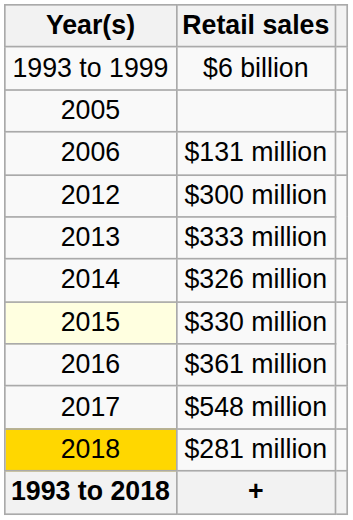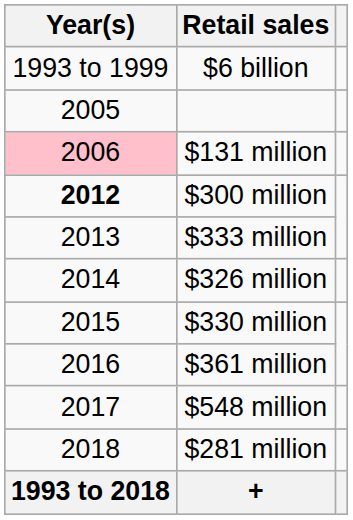(90, 152) no background -> (90, 152) pink background
(90, 195) normal -> (90, 195) bold
(90, 322) lightyellow background -> (90, 322) no background
(90, 449) gold background -> (90, 449) no background
